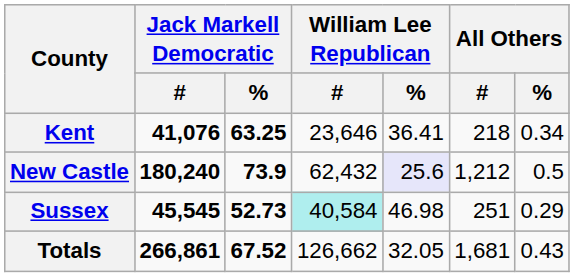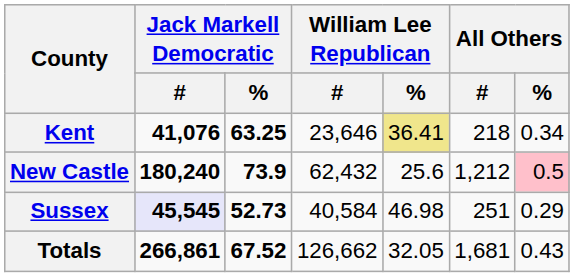(416, 132) no background -> (416, 132) khaki background
(422, 172) lavender background -> (422, 172) no background
(548, 172) no background -> (548, 172) pink background
(186, 211) no background -> (186, 211) lavender background
(343, 211) paleturquoise background -> (343, 211) no background
